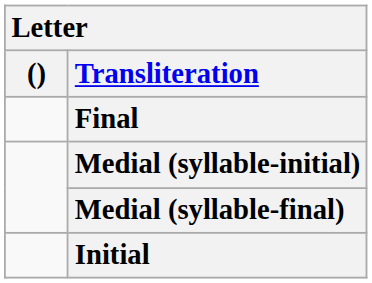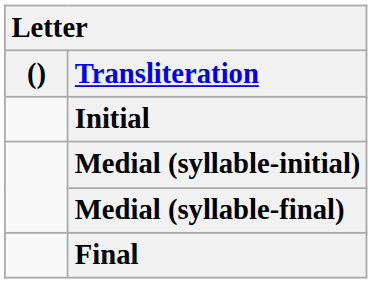rows swapped: (112, 254) <-> (107, 118)
